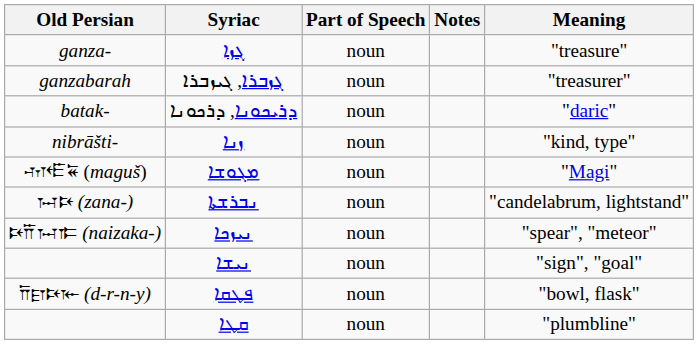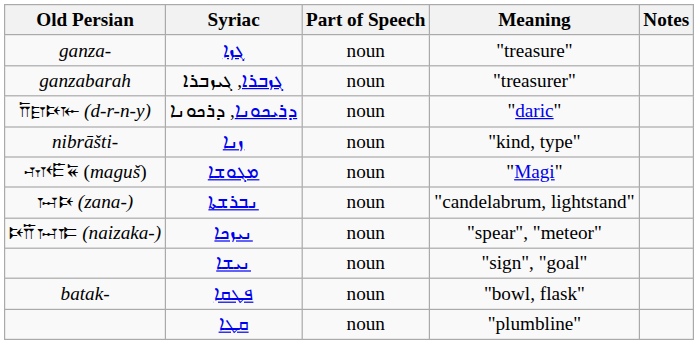columns swapped: (589, 19) <-> (457, 19)
(85, 111) batak- -> (85, 111) 𐎭𐎼𐎴𐎹 (d-r-n-y)
(85, 293) 𐎭𐎼𐎴𐎹 (d-r-n-y) -> (85, 293) batak-
